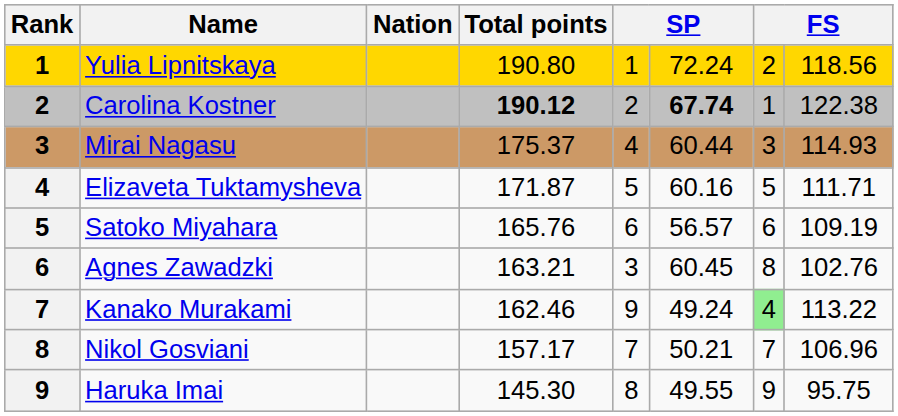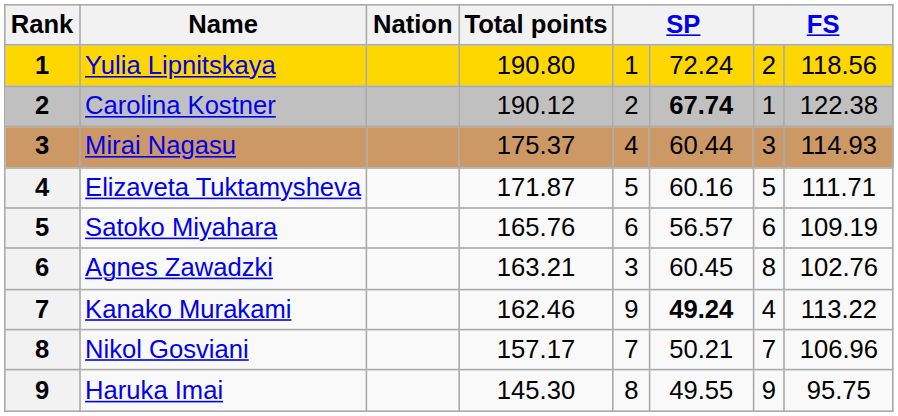(536, 106) bold -> (536, 106) normal
(701, 308) normal -> (701, 308) bold
(769, 308) lightgreen background -> (769, 308) no background
